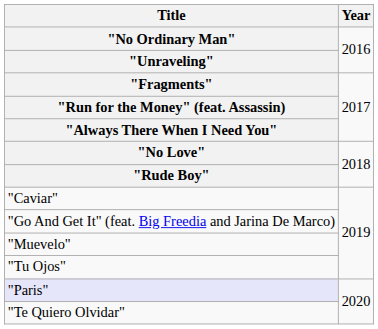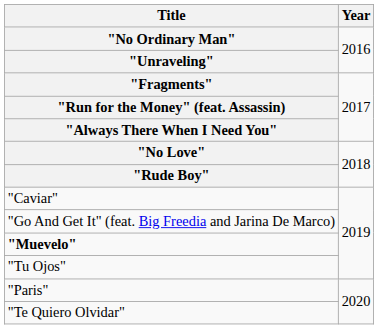(39, 244) normal -> (42, 244) bold
(28, 289) lavender background -> (28, 289) no background
